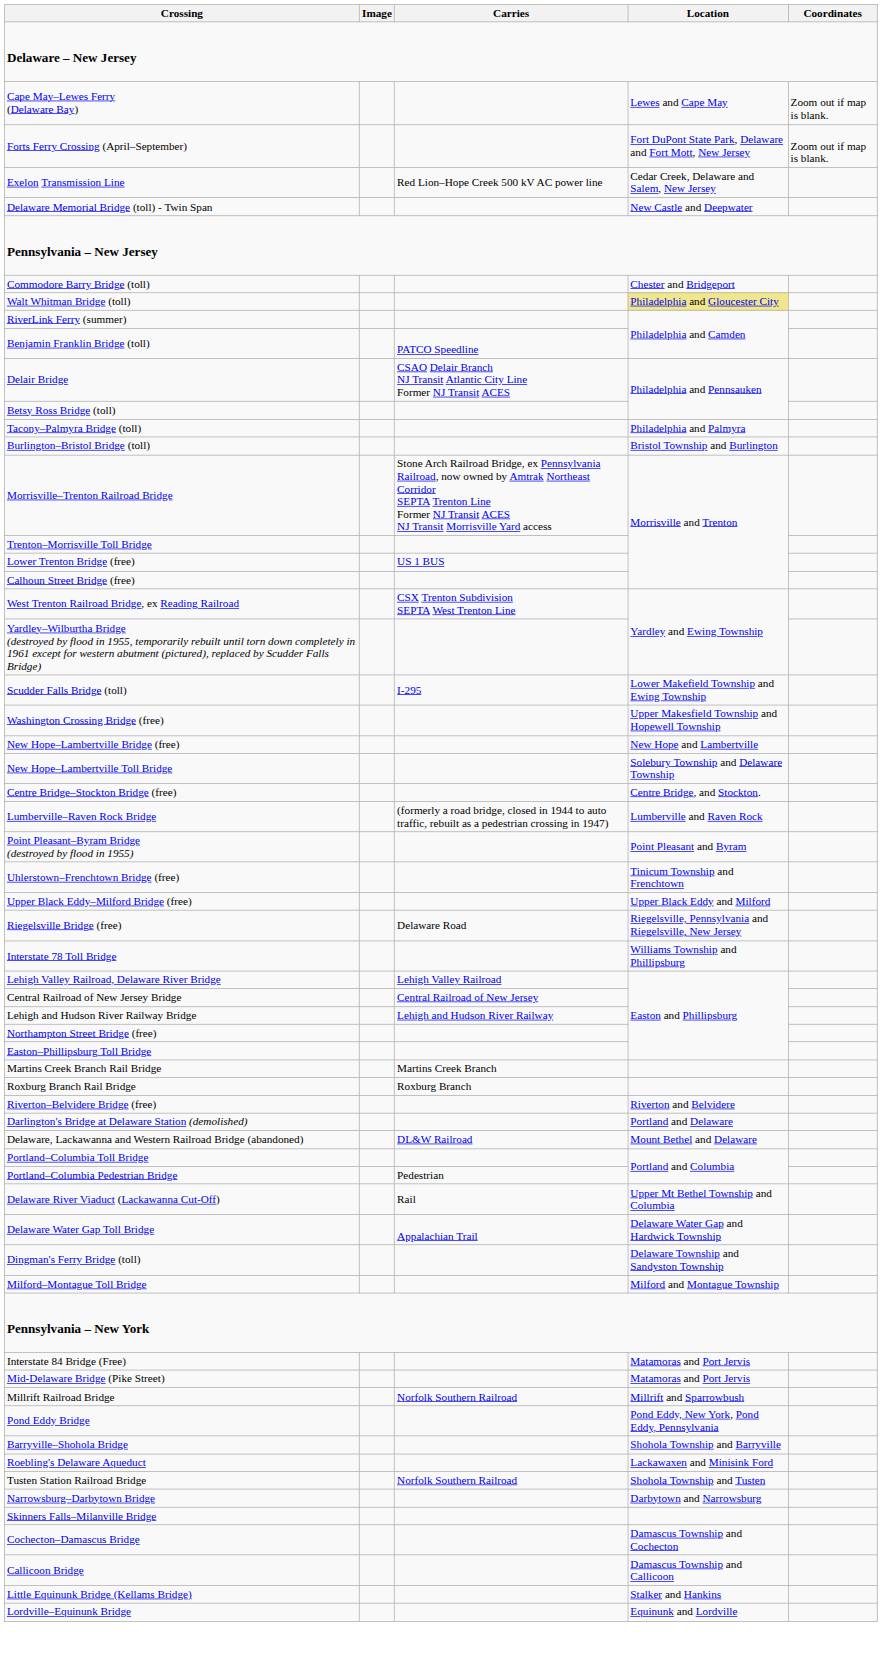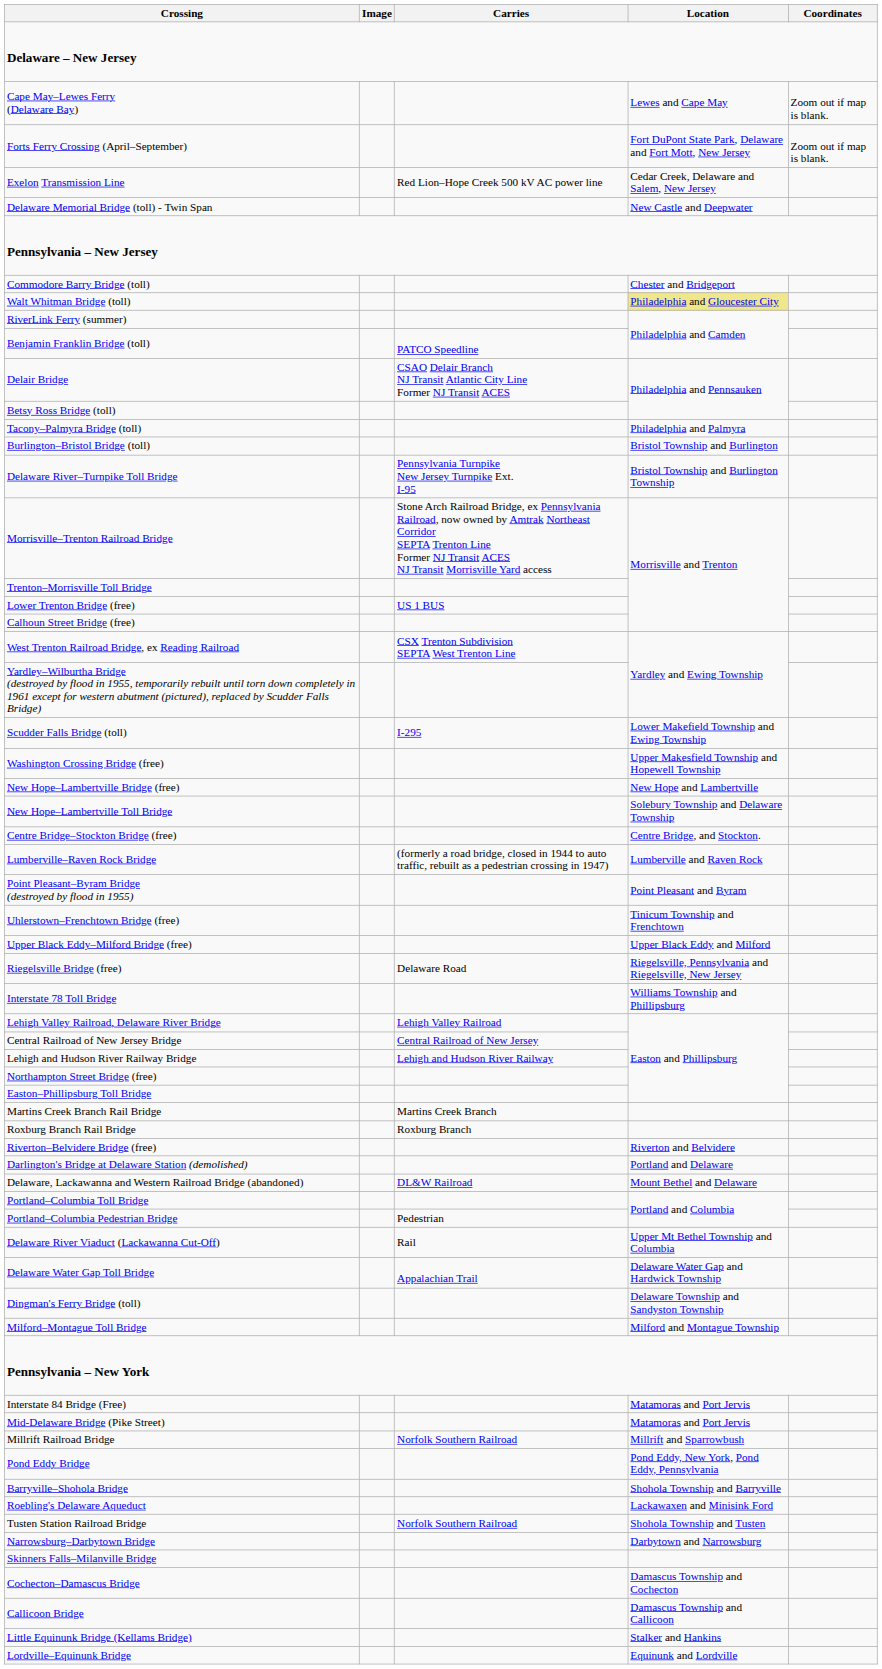+ row: (92, 476)
